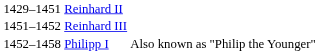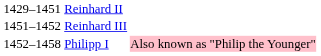(223, 43) no background -> (223, 43) pink background
